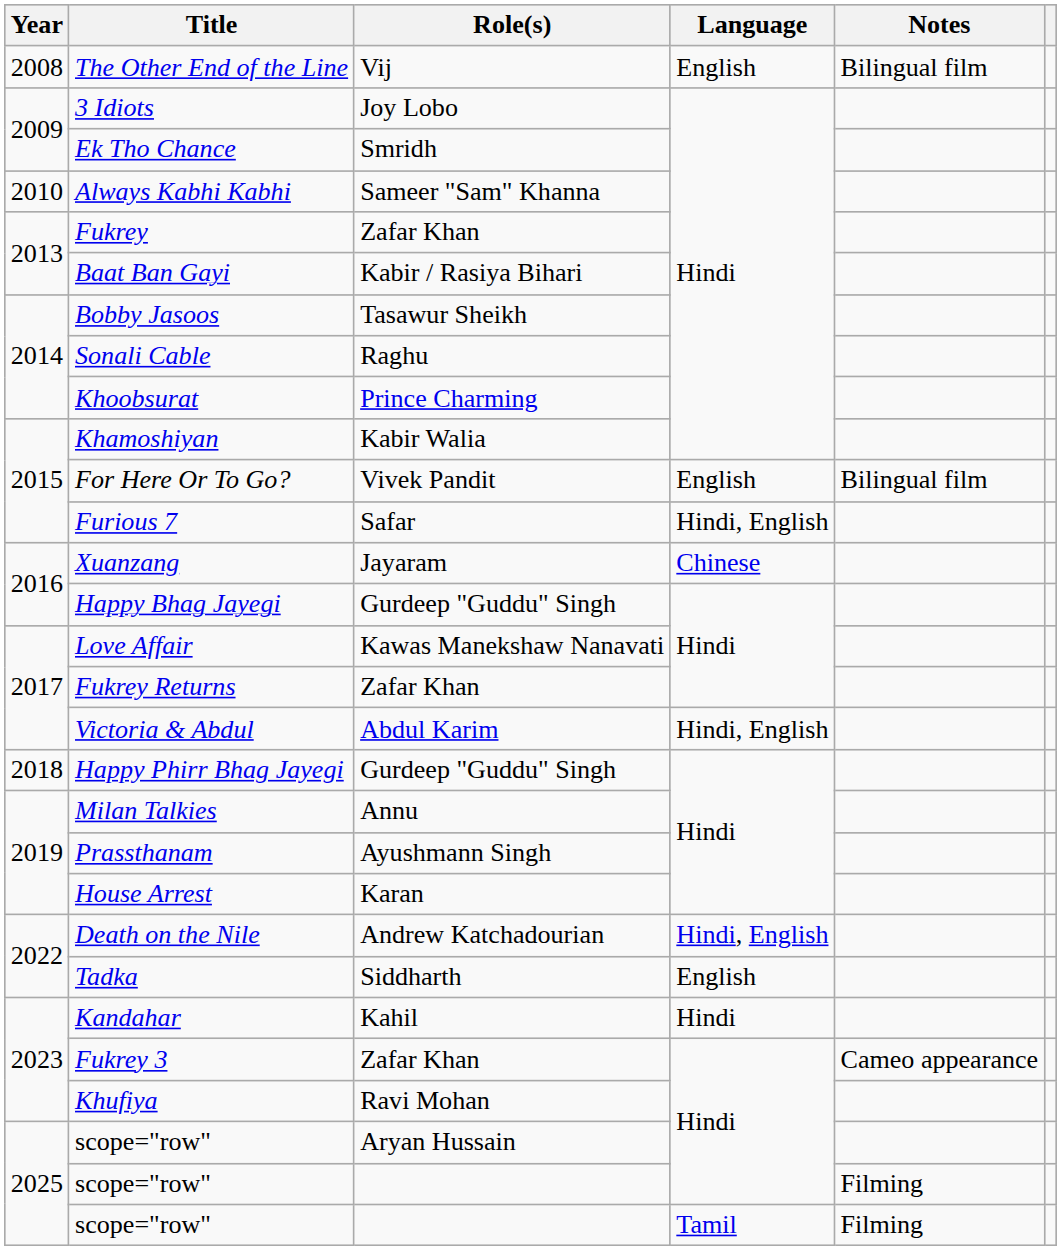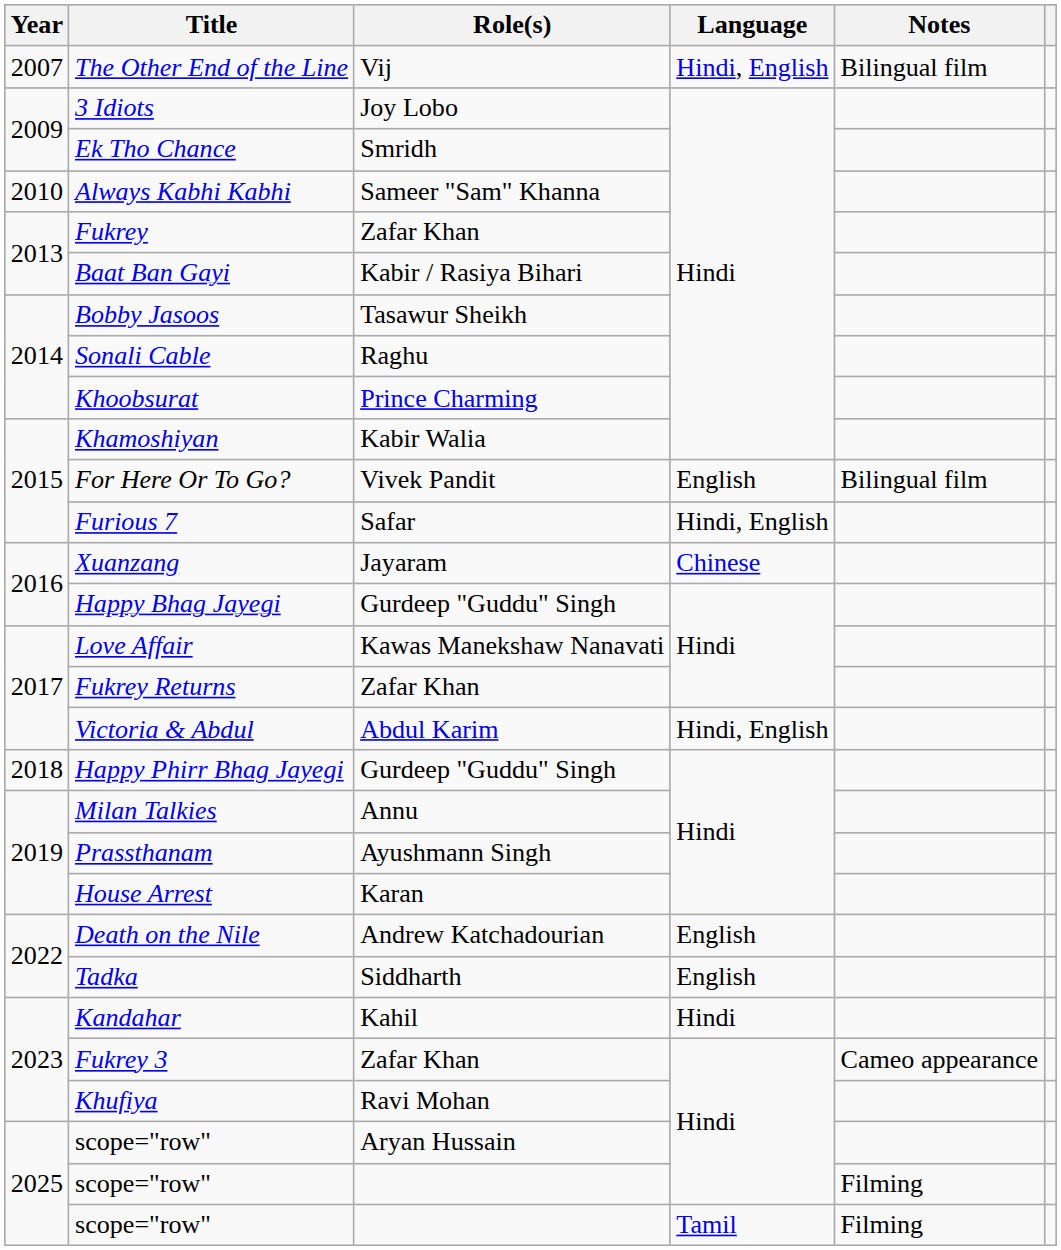(37, 66) 2008 -> (37, 66) 2007
(716, 66) English -> (752, 66) Hindi, English
(752, 935) Hindi, English -> (716, 935) English
